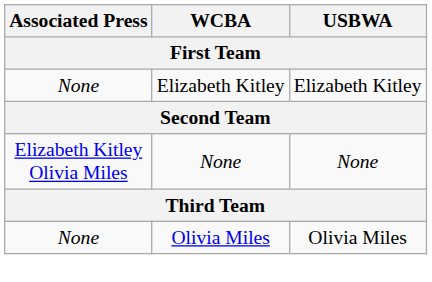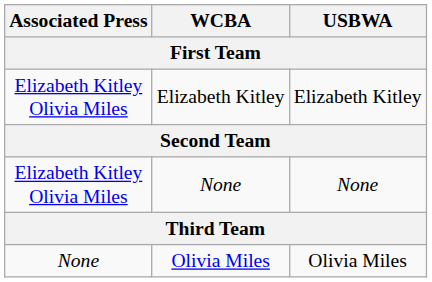(78, 85) None -> (78, 97) Elizabeth Kitley Olivia Miles
